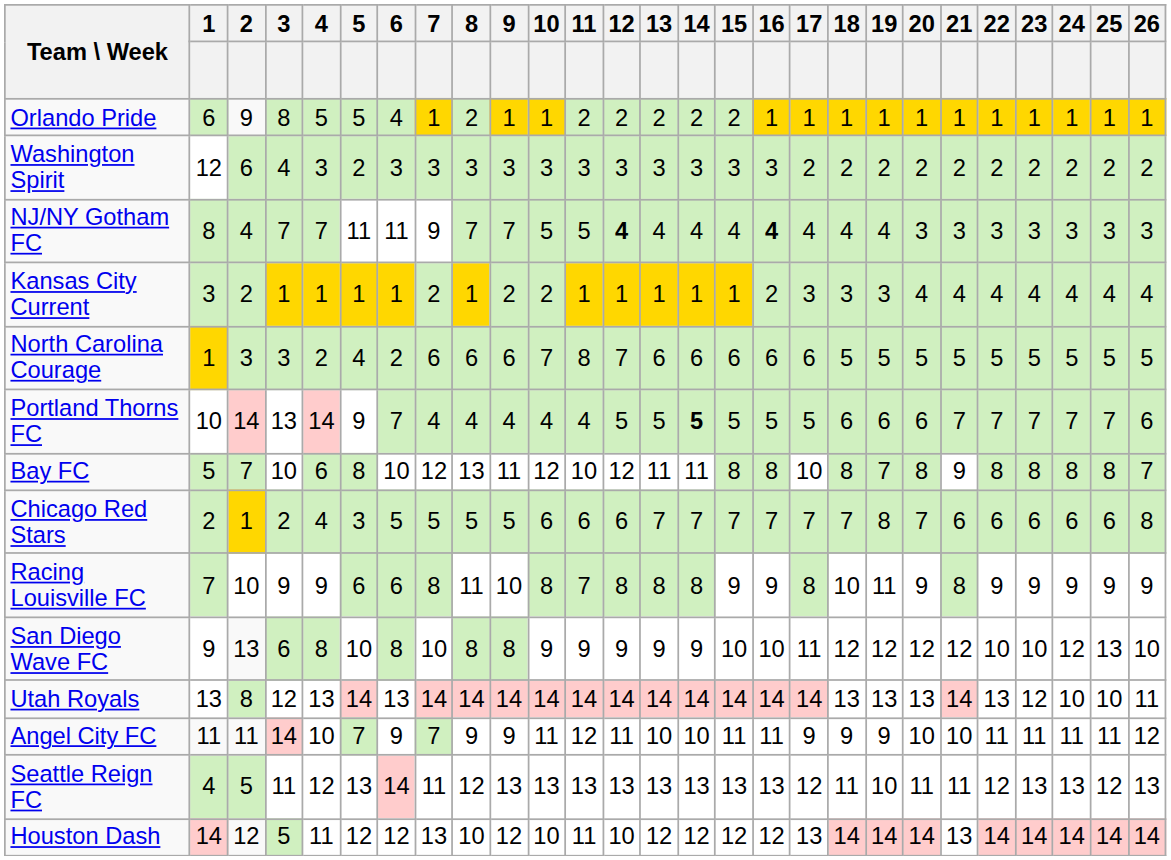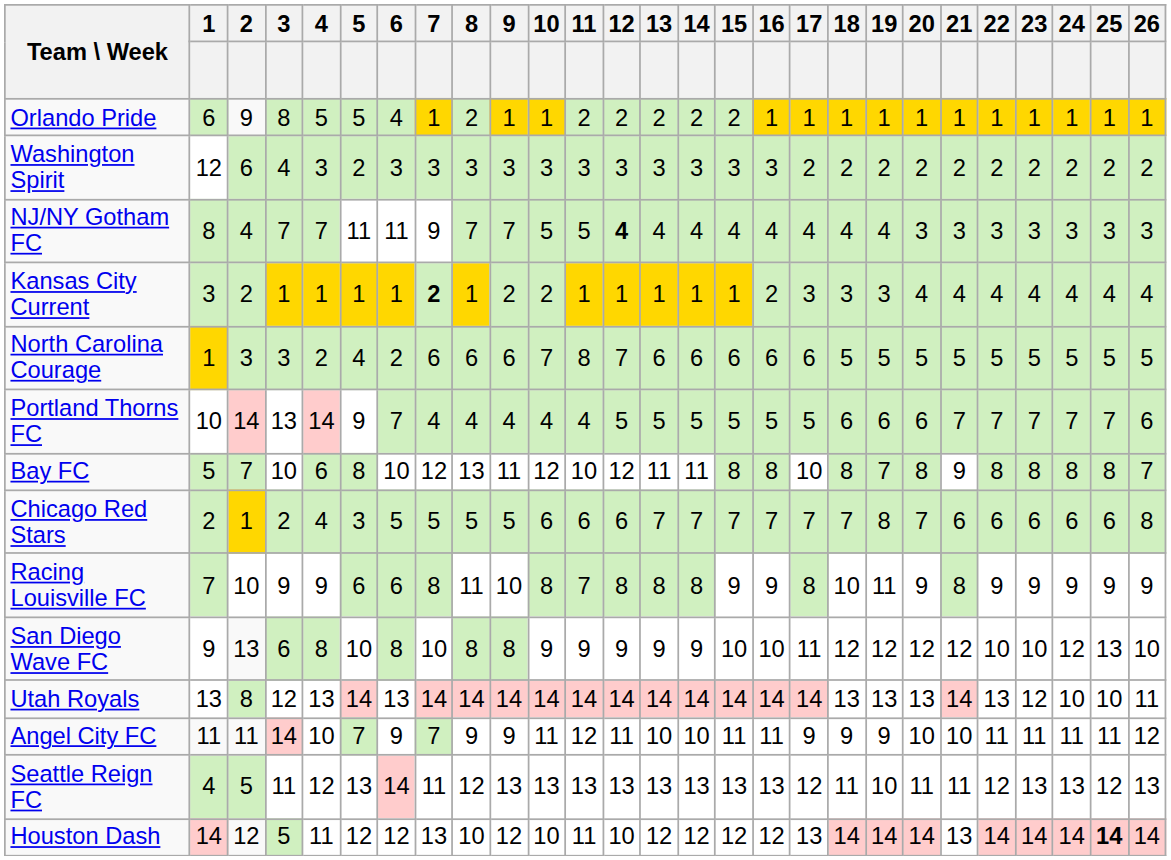(772, 231) bold -> (772, 231) normal
(434, 294) normal -> (434, 294) bold
(697, 421) bold -> (697, 421) normal
(1109, 837) normal -> (1109, 837) bold
